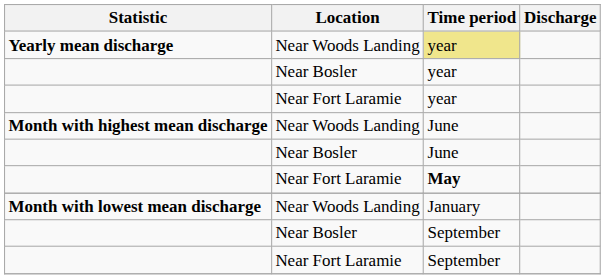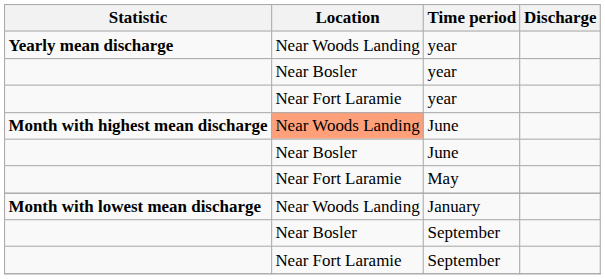(442, 44) khaki background -> (442, 44) no background
(348, 125) no background -> (348, 125) lightsalmon background
(444, 179) bold -> (443, 179) normal
